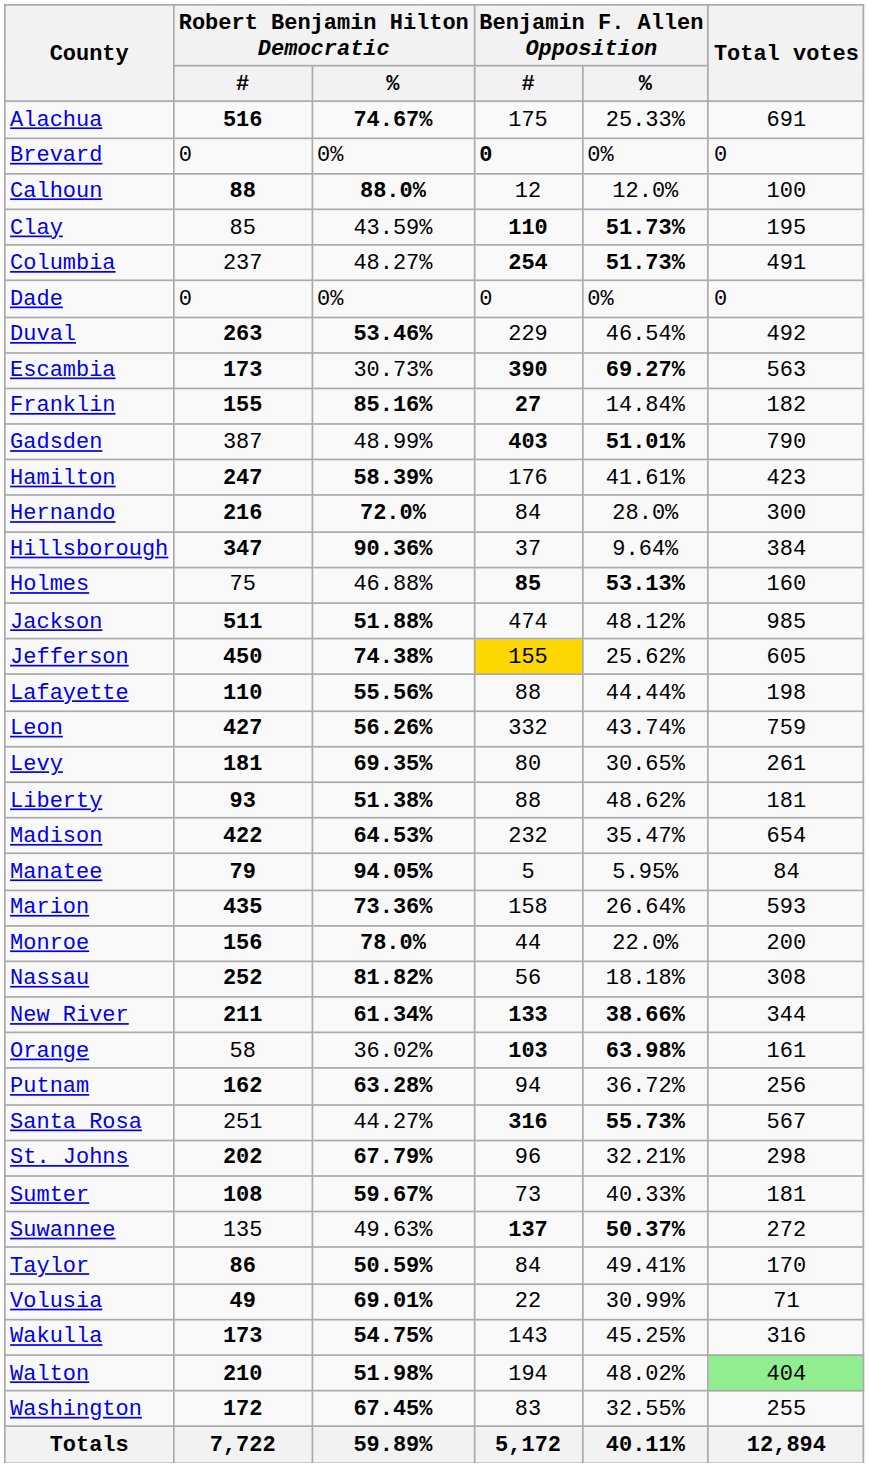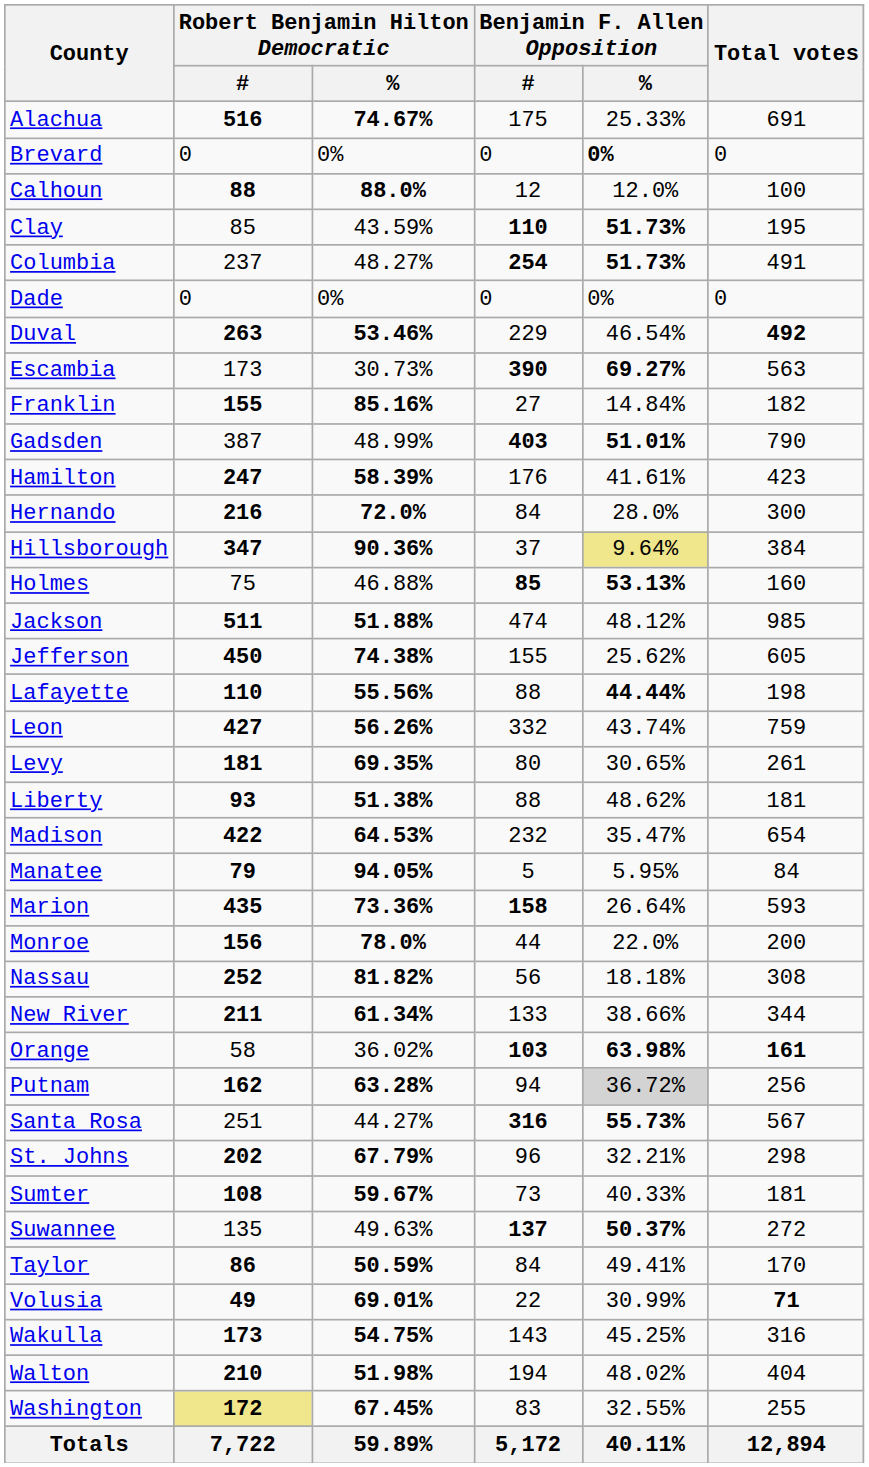(486, 156) bold -> (486, 156) normal
(600, 156) normal -> (600, 156) bold
(786, 335) normal -> (786, 335) bold
(243, 370) bold -> (243, 370) normal
(528, 406) bold -> (528, 406) normal
(645, 549) no background -> (645, 549) khaki background
(528, 657) gold background -> (528, 657) no background
(645, 693) normal -> (645, 693) bold
(528, 907) normal -> (528, 907) bold
(528, 1015) bold -> (528, 1015) normal
(645, 1015) bold -> (645, 1015) normal
(786, 1051) normal -> (786, 1051) bold
(645, 1086) no background -> (645, 1086) lightgrey background
(786, 1301) normal -> (786, 1301) bold
(786, 1373) lightgreen background -> (786, 1373) no background
(243, 1409) no background -> (243, 1409) khaki background
